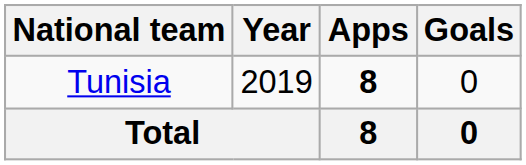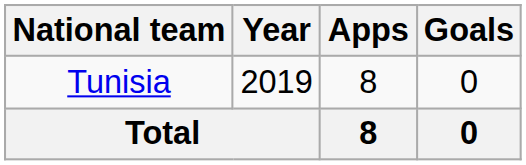(368, 81) bold -> (368, 81) normal
